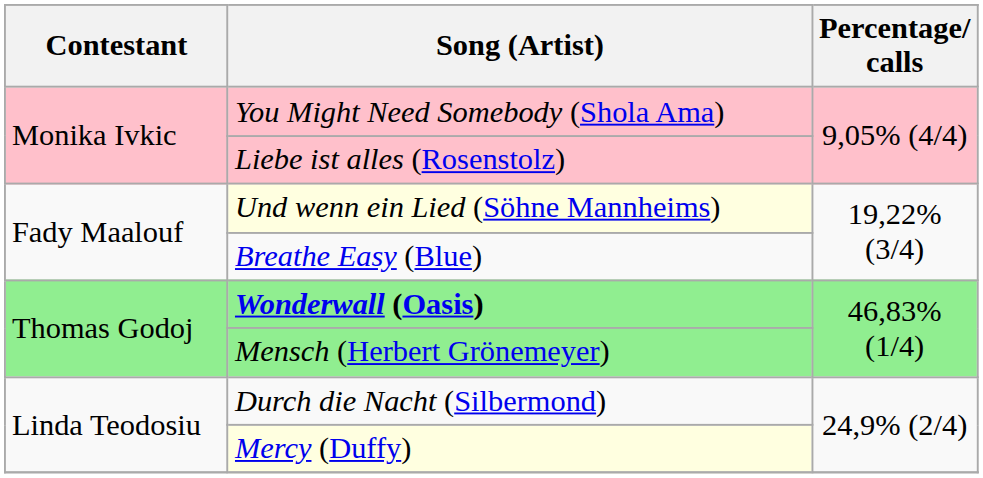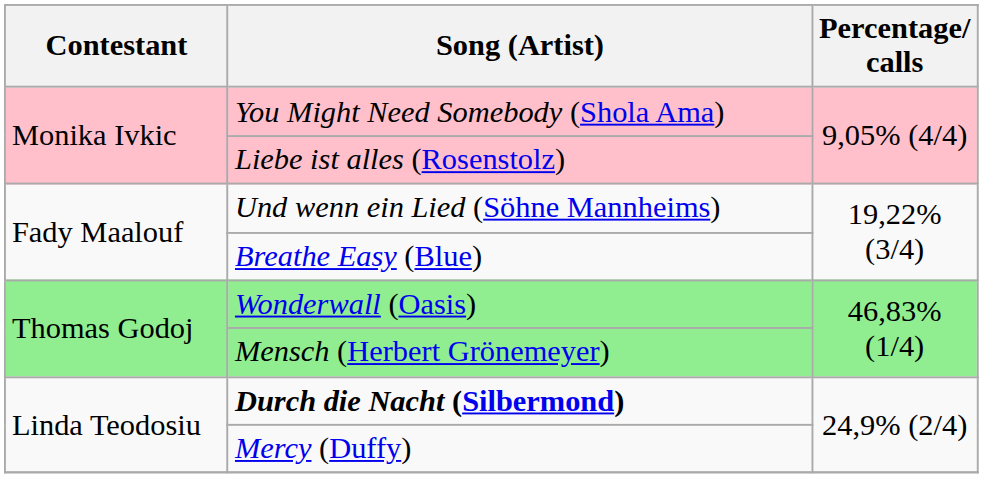(478, 207) lightyellow background -> (478, 207) no background
(359, 303) bold -> (356, 303) normal
(421, 400) normal -> (430, 400) bold
(323, 448) lightyellow background -> (323, 448) no background
